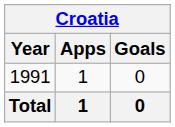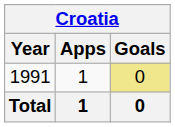(140, 77) no background -> (140, 77) khaki background
